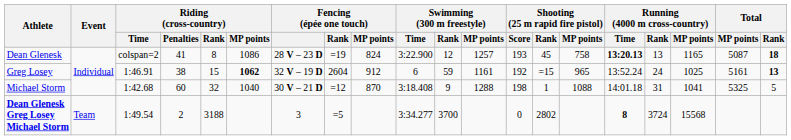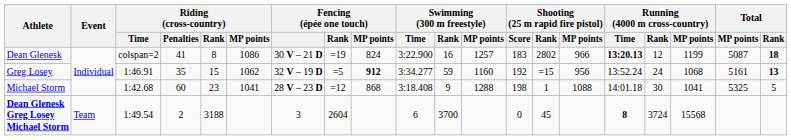(298, 55) 28 V – 23 D -> (298, 55) 30 V – 21 D
(448, 55) 12 -> (448, 55) 16
(519, 55) 193 -> (519, 55) 183
(546, 55) 45 -> (546, 55) 2802
(582, 55) 758 -> (582, 55) 966
(658, 55) 13 -> (658, 55) 12
(693, 55) 1165 -> (693, 55) 1199
(181, 72) 38 -> (181, 72) 35
(249, 72) bold -> (249, 72) normal
(338, 72) 2604 -> (338, 72) =5
(373, 72) normal -> (373, 72) bold
(415, 72) 6 -> (415, 72) 3:34.277
(484, 72) 1161 -> (484, 72) 1160
(582, 72) 965 -> (582, 72) 956
(693, 72) 1025 -> (693, 72) 1068
(214, 88) 32 -> (214, 88) 23
(249, 88) 1040 -> (249, 88) 1041
(298, 88) 30 V – 21 D -> (298, 88) 28 V – 23 D
(373, 88) 870 -> (373, 88) 868
(658, 88) 31 -> (658, 88) 30
(338, 115) =5 -> (338, 115) 2604
(415, 115) 3:34.277 -> (415, 115) 6
(546, 115) 2802 -> (546, 115) 45
